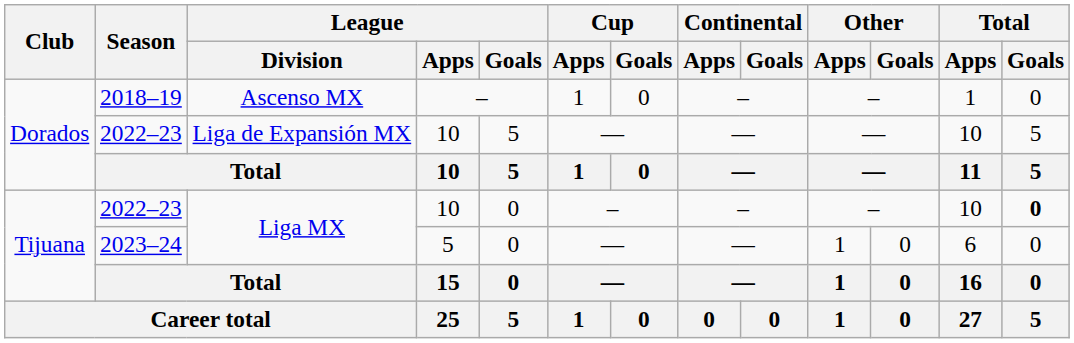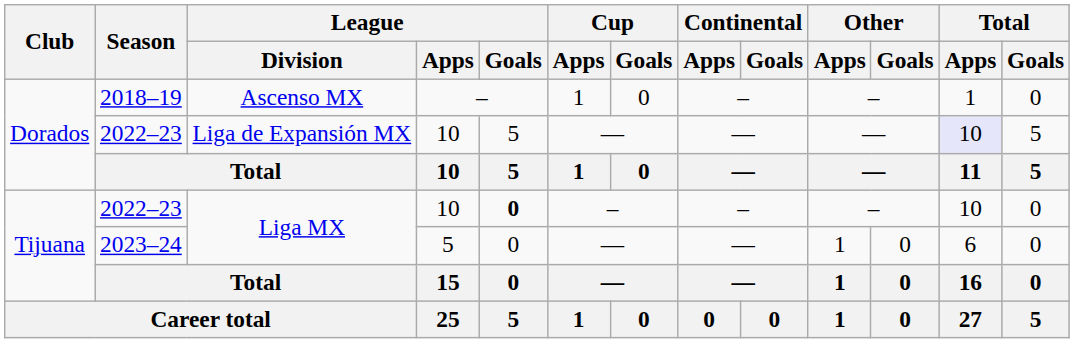(970, 134) no background -> (970, 134) lavender background
(513, 208) normal -> (513, 208) bold
(1036, 208) bold -> (1036, 208) normal
